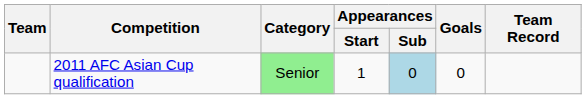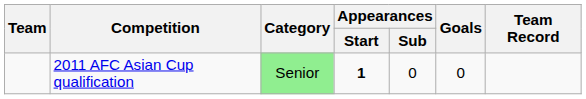(361, 73) normal -> (361, 73) bold
(413, 73) lightblue background -> (413, 73) no background
